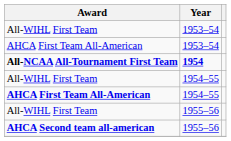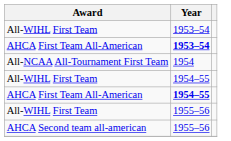(201, 45) normal -> (191, 45) bold
(92, 62) bold -> (88, 62) normal
(193, 62) bold -> (183, 62) normal
(79, 95) bold -> (75, 95) normal
(201, 95) normal -> (191, 95) bold
(81, 128) bold -> (76, 128) normal
